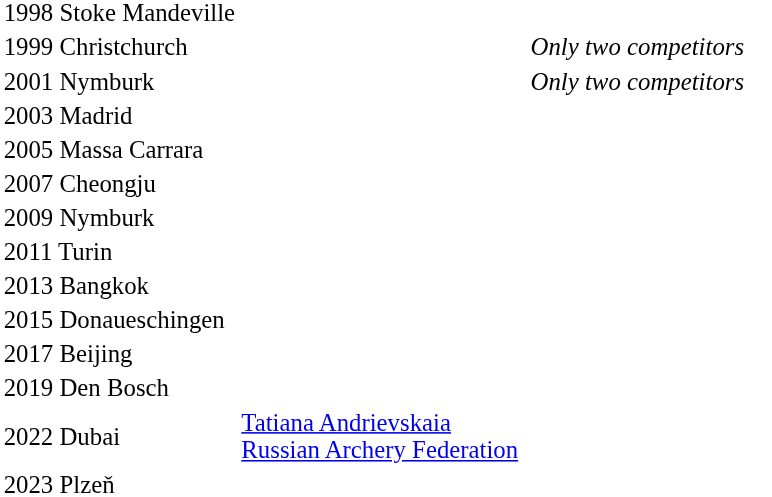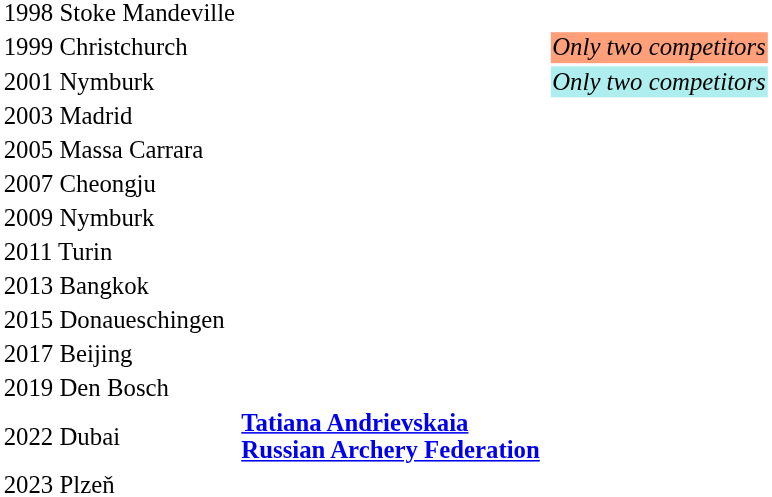(637, 47) no background -> (659, 47) lightsalmon background
(637, 81) no background -> (659, 81) paleturquoise background
(380, 436) normal -> (391, 436) bold
